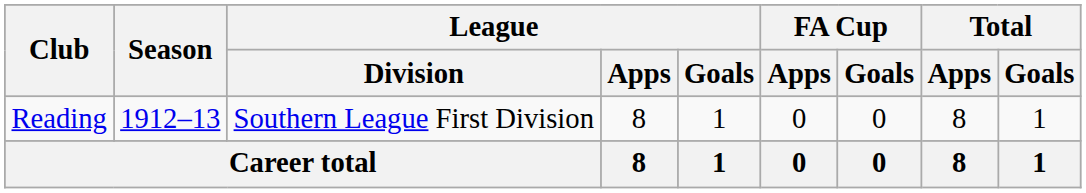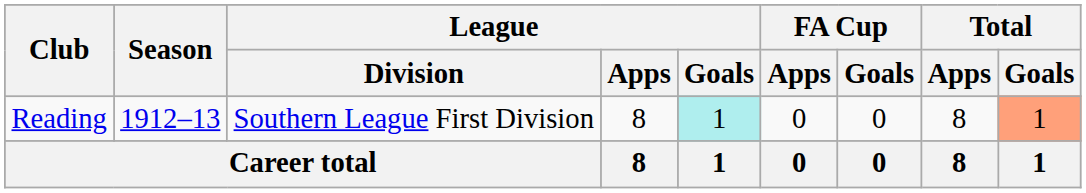(719, 118) no background -> (719, 118) paleturquoise background
(1039, 118) no background -> (1039, 118) lightsalmon background
